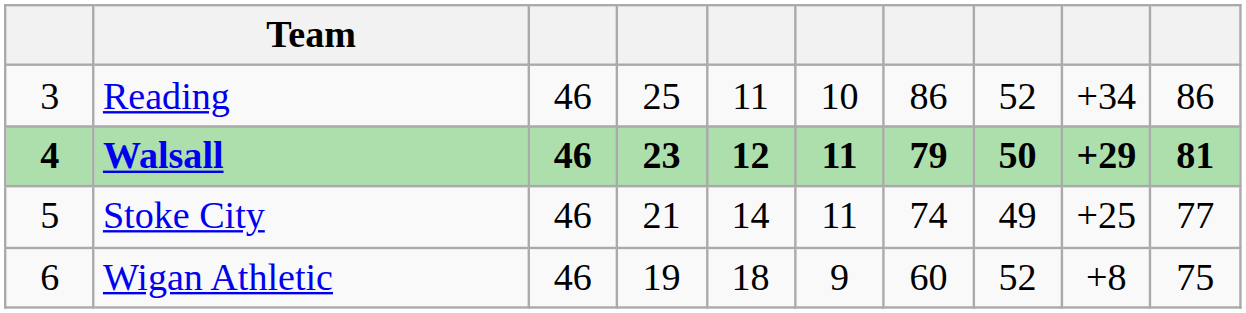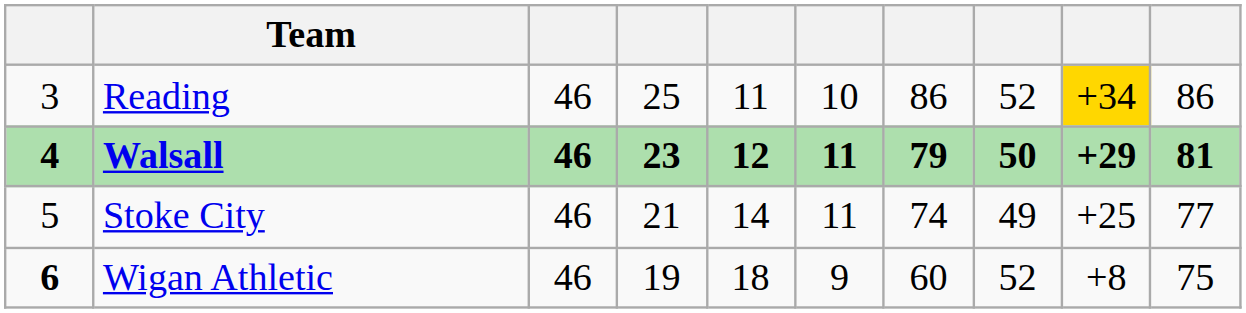(1106, 95) no background -> (1106, 95) gold background
(50, 276) normal -> (50, 276) bold
